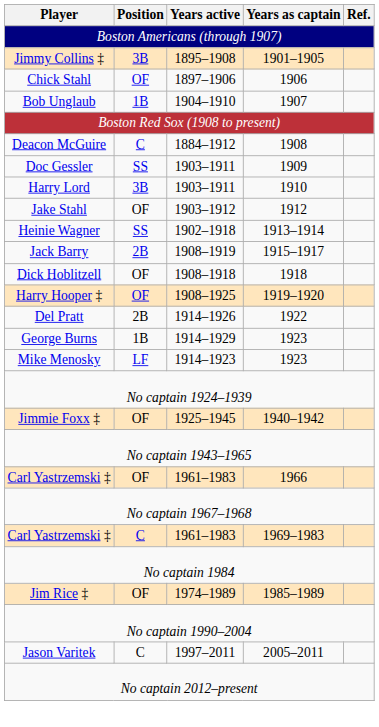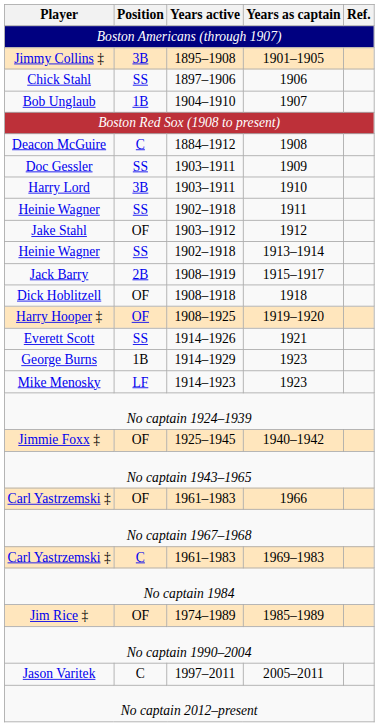(140, 79) OF -> (140, 79) SS
+ row: (59, 209)
+ row: (59, 338)
- row: (59, 317)
